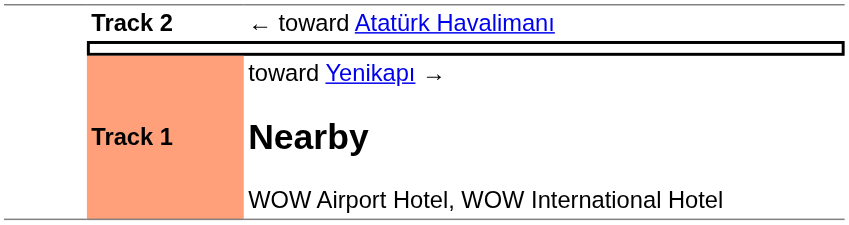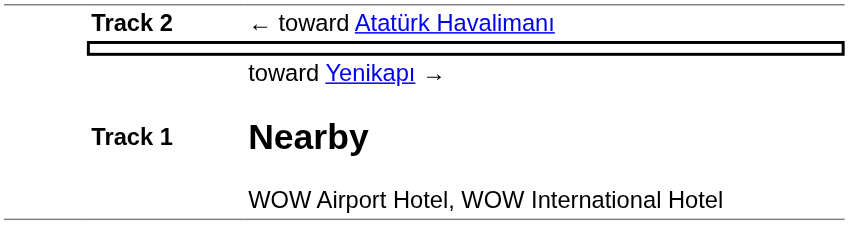(132, 136) lightsalmon background -> (132, 136) no background
